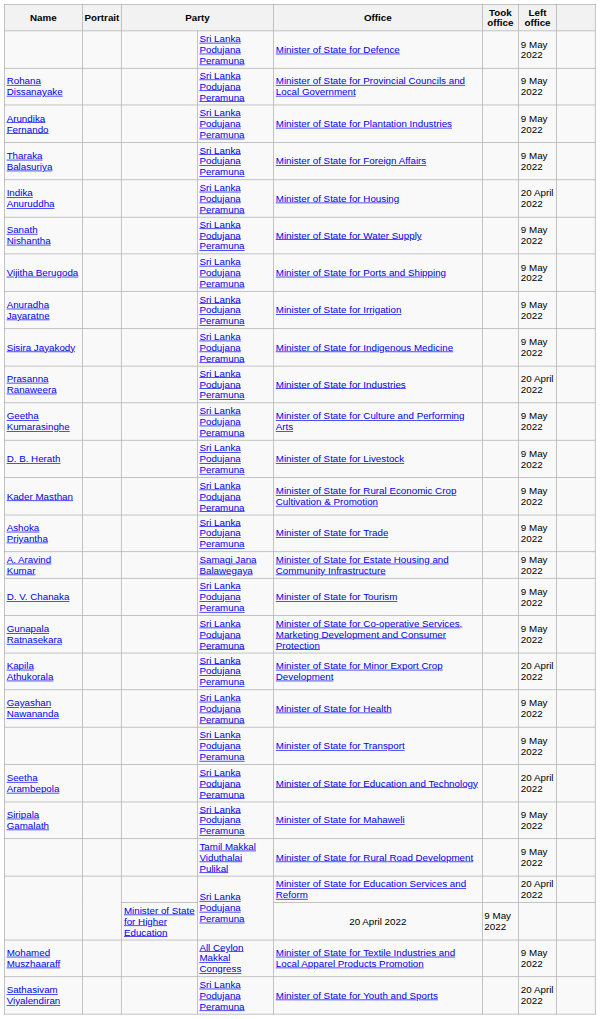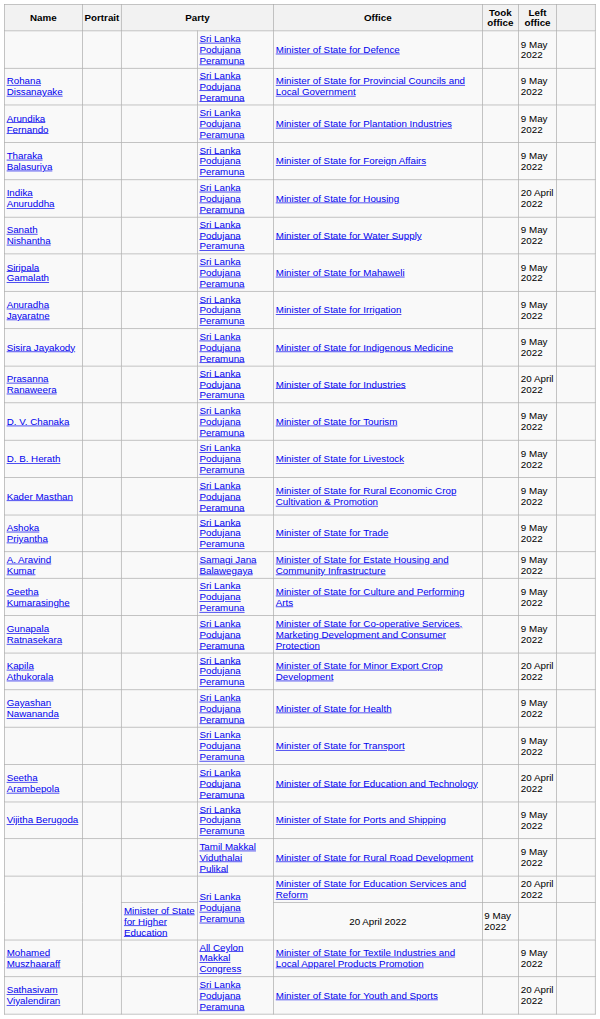rows swapped: (28, 821) <-> (42, 273)
rows swapped: (38, 597) <-> (38, 422)
